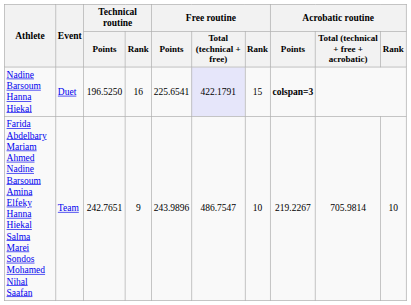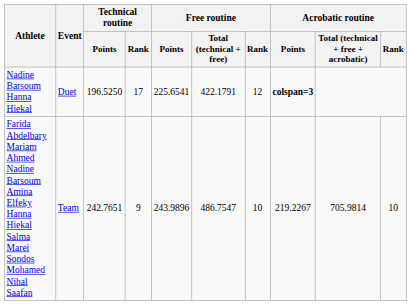(138, 92) 16 -> (138, 92) 17
(218, 92) lavender background -> (218, 92) no background
(258, 92) 15 -> (258, 92) 12
